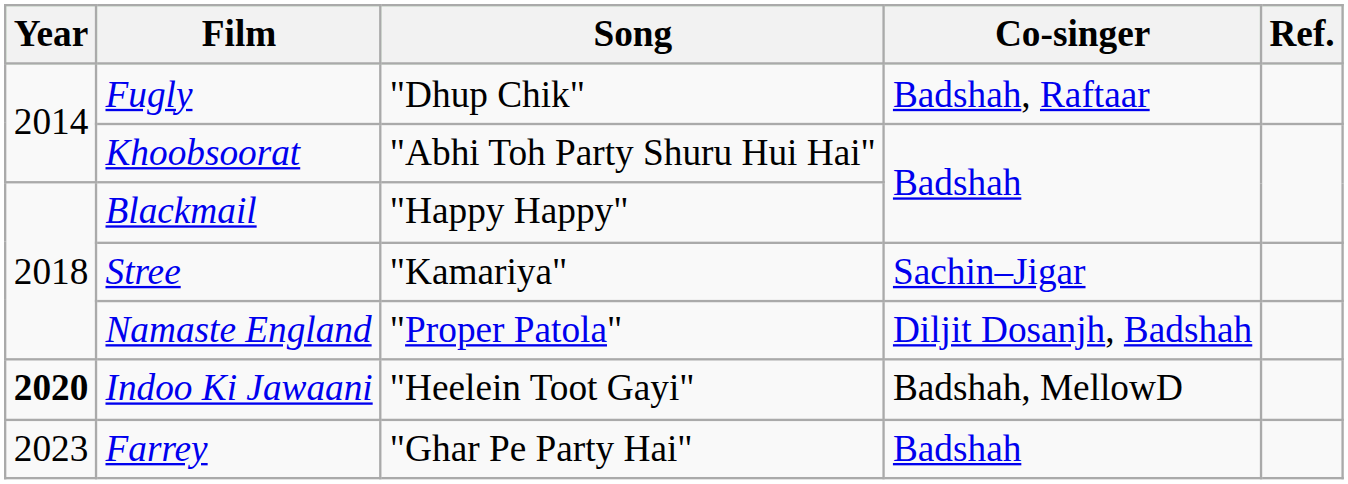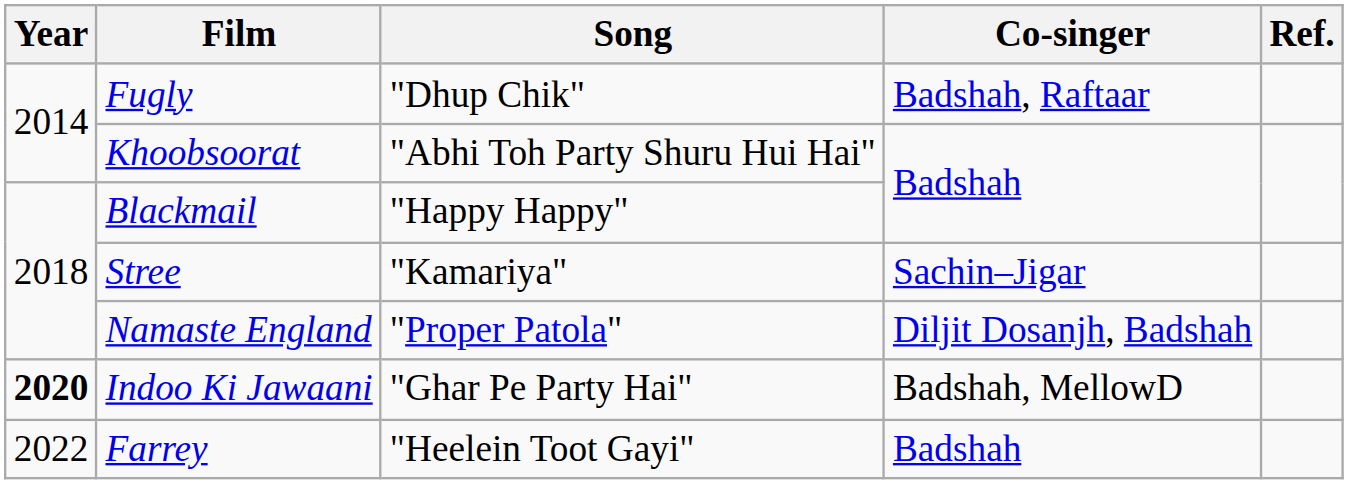(542, 388) "Heelein Toot Gayi" -> (541, 388) "Ghar Pe Party Hai"
(51, 447) 2023 -> (51, 447) 2022
(541, 447) "Ghar Pe Party Hai" -> (542, 447) "Heelein Toot Gayi"
